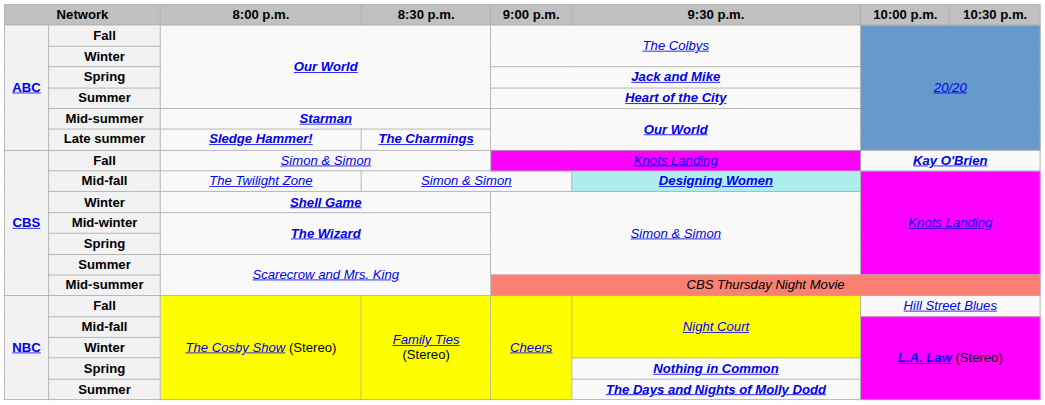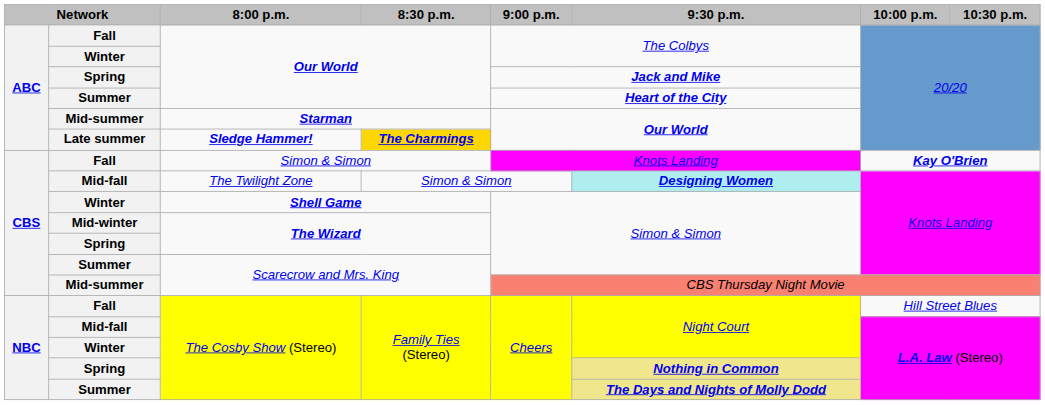(426, 139) no background -> (426, 139) gold background
(716, 368) no background -> (716, 368) khaki background
(716, 389) no background -> (716, 389) khaki background
